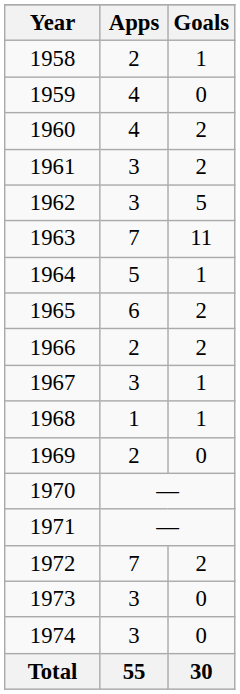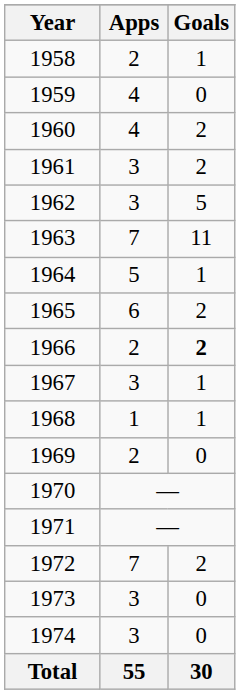(201, 346) normal -> (201, 346) bold
